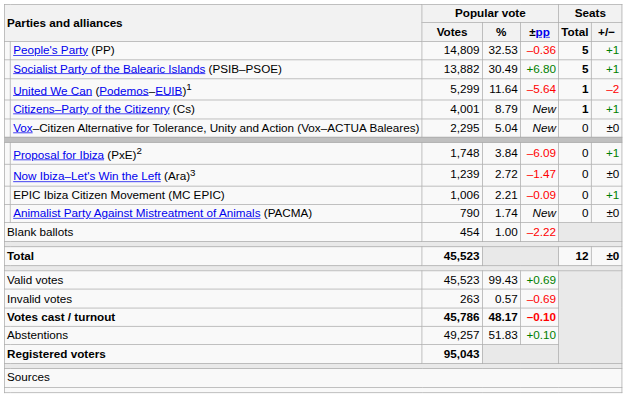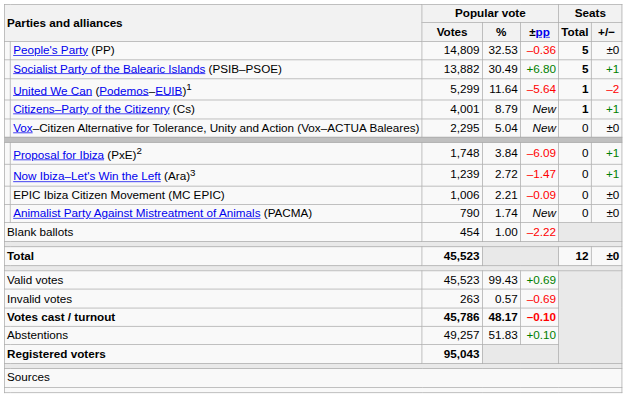(613, 50) +1 -> (613, 50) ±0
(613, 175) ±0 -> (613, 175) +1
(613, 195) +1 -> (613, 195) ±0
